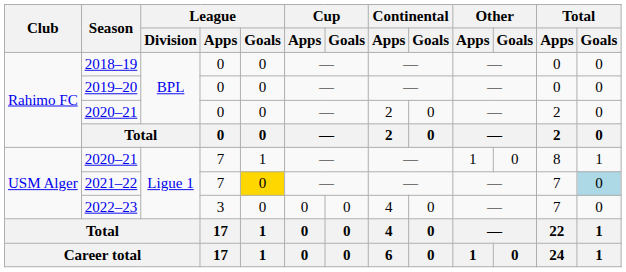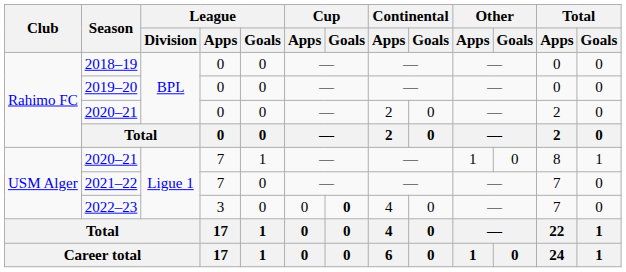(263, 183) gold background -> (263, 183) no background
(599, 183) lightblue background -> (599, 183) no background
(347, 207) normal -> (347, 207) bold
